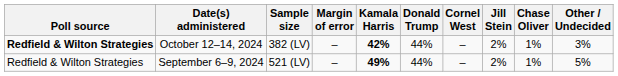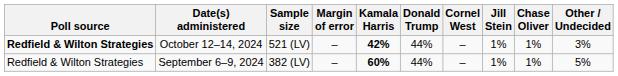(289, 44) 382 (LV) -> (289, 44) 521 (LV)
(498, 44) 2% -> (498, 44) 1%
(289, 62) 521 (LV) -> (289, 62) 382 (LV)
(379, 62) 49% -> (379, 62) 60%
(498, 62) 2% -> (498, 62) 1%
